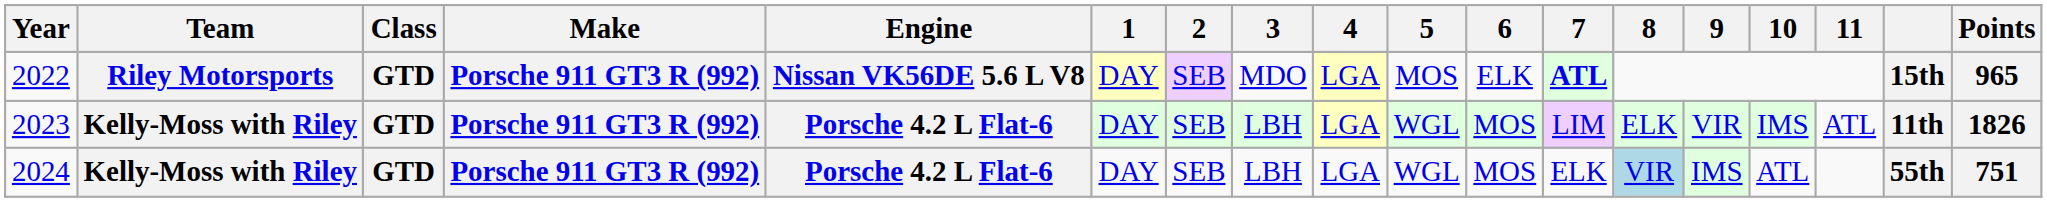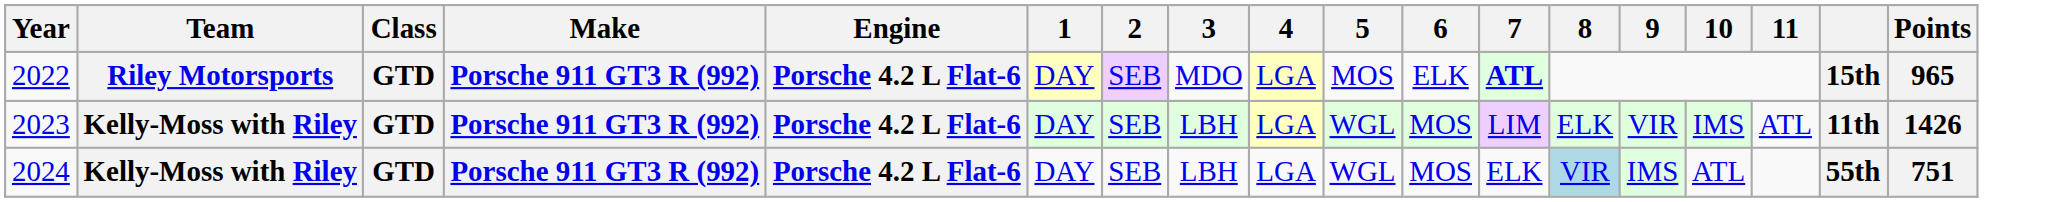(929, 75) Nissan VK56DE 5.6 L V8 -> (897, 75) Porsche 4.2 L Flat-6
(1997, 123) 1826 -> (1933, 123) 1426
